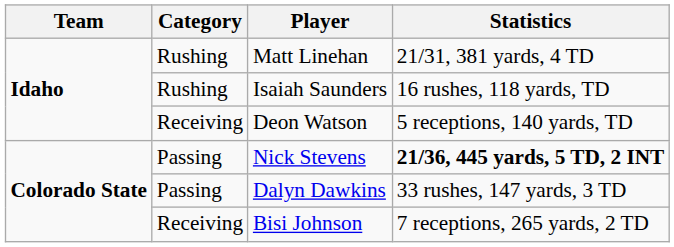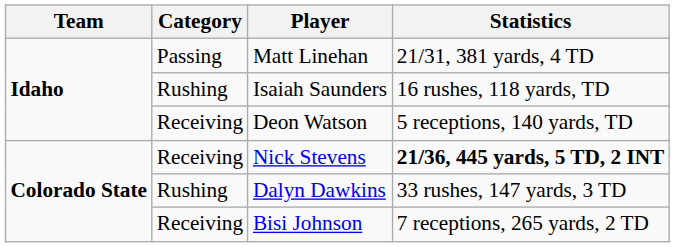(192, 55) Rushing -> (189, 55) Passing
(189, 156) Passing -> (200, 156) Receiving
(189, 190) Passing -> (192, 190) Rushing
